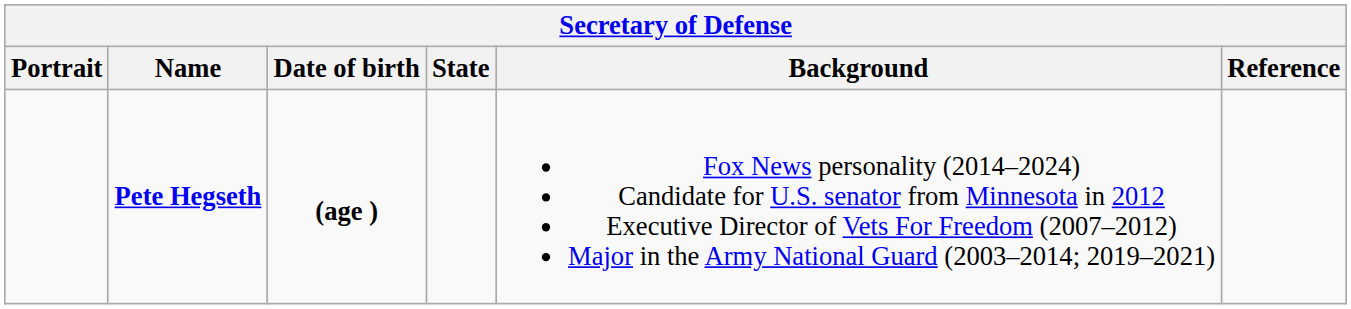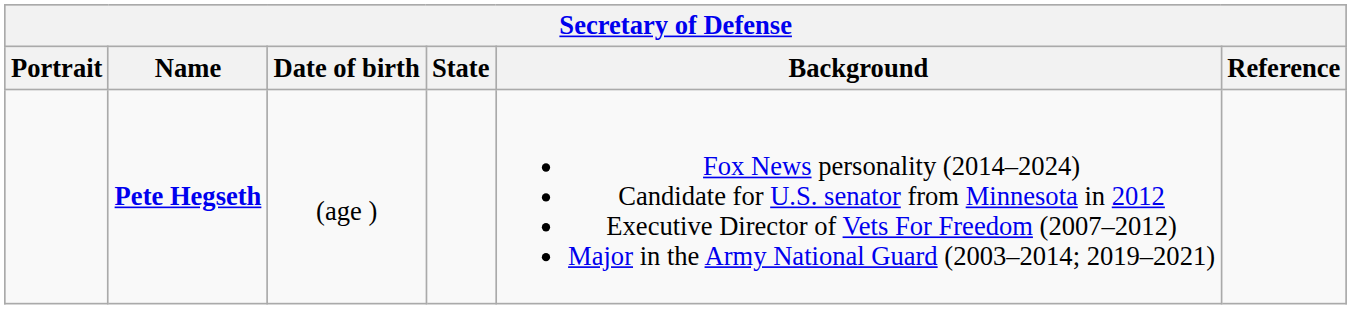(347, 211) bold -> (347, 211) normal
